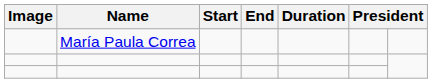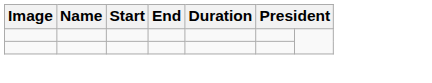- row: (30, 41)
